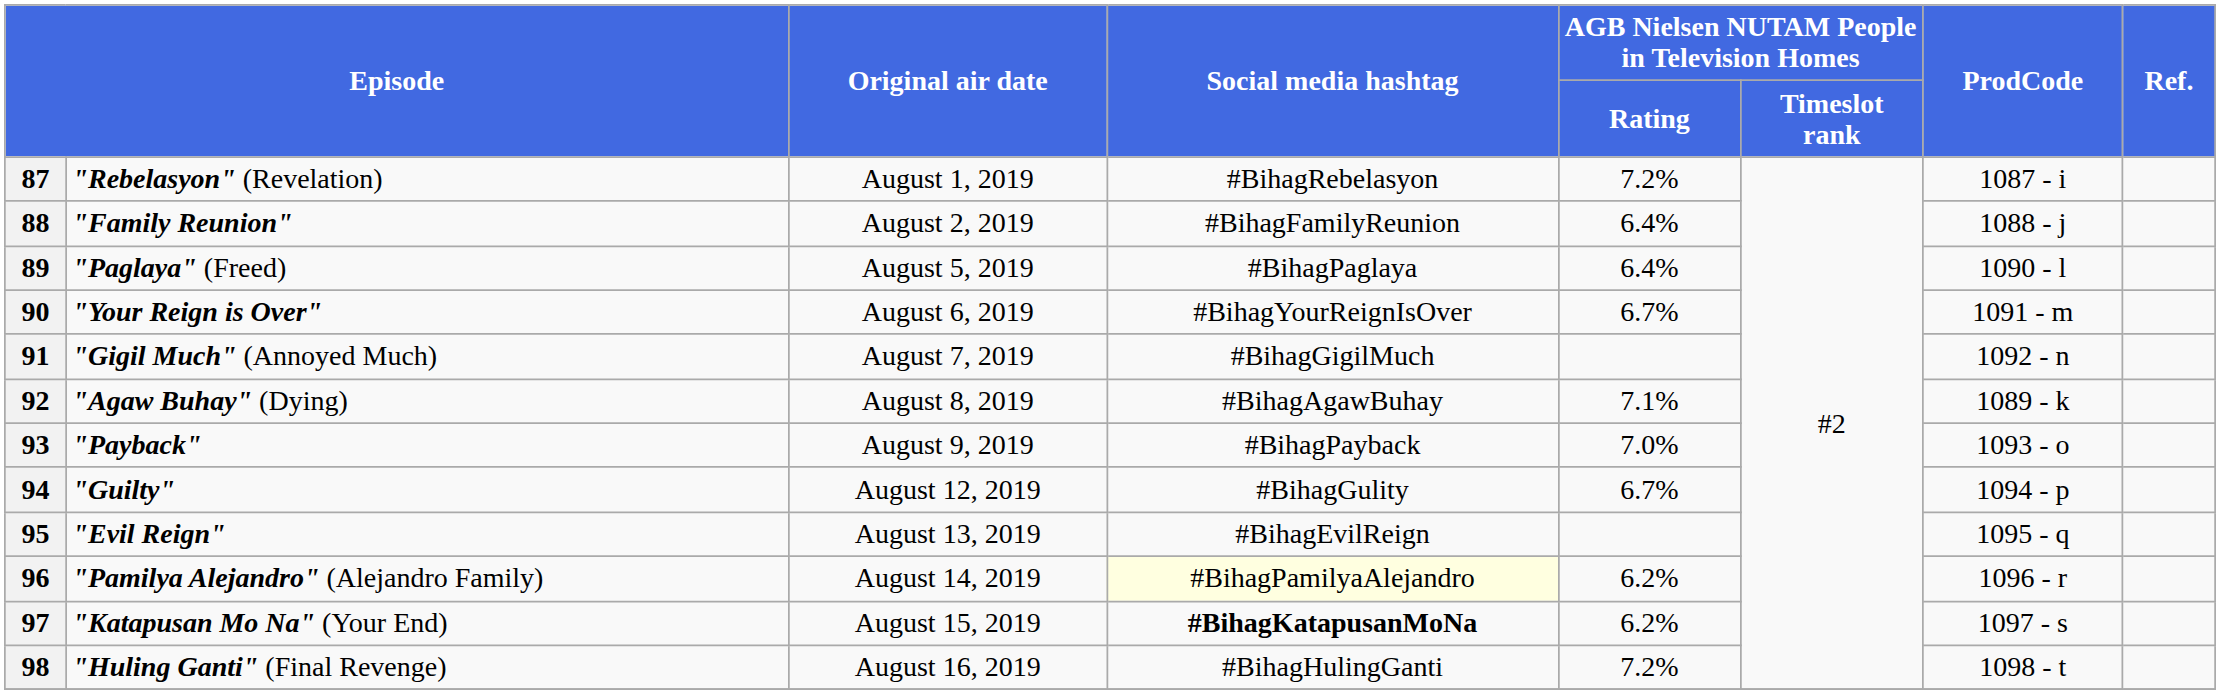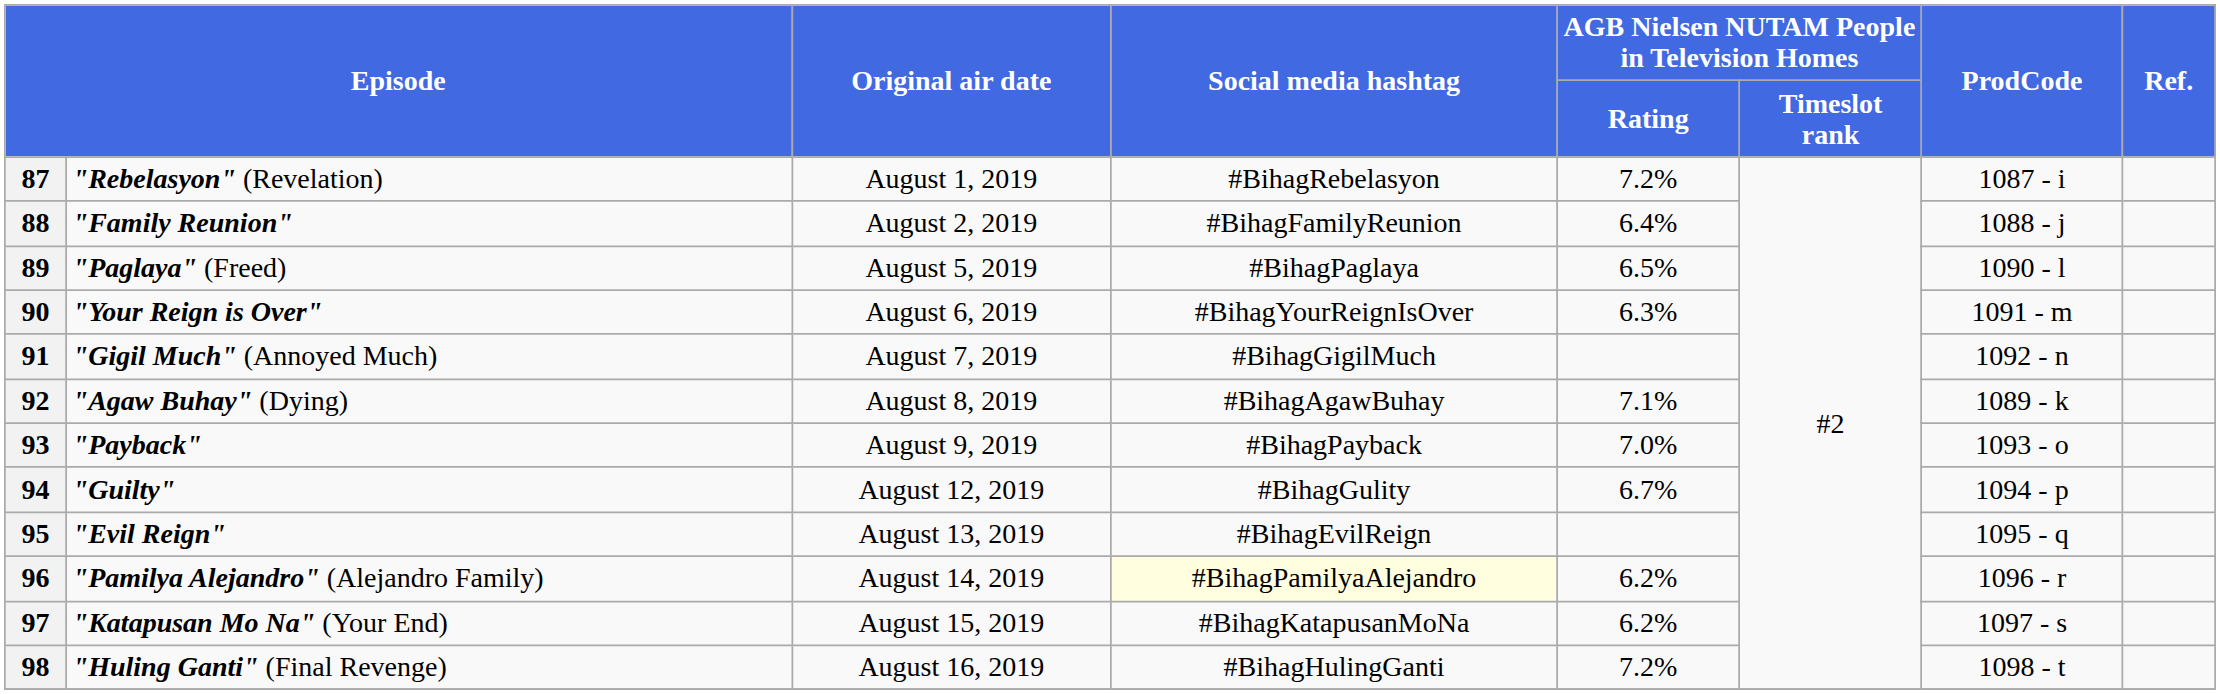(1649, 267) 6.4% -> (1648, 267) 6.5%
(1649, 311) 6.7% -> (1648, 311) 6.3%
(1333, 622) bold -> (1334, 622) normal
